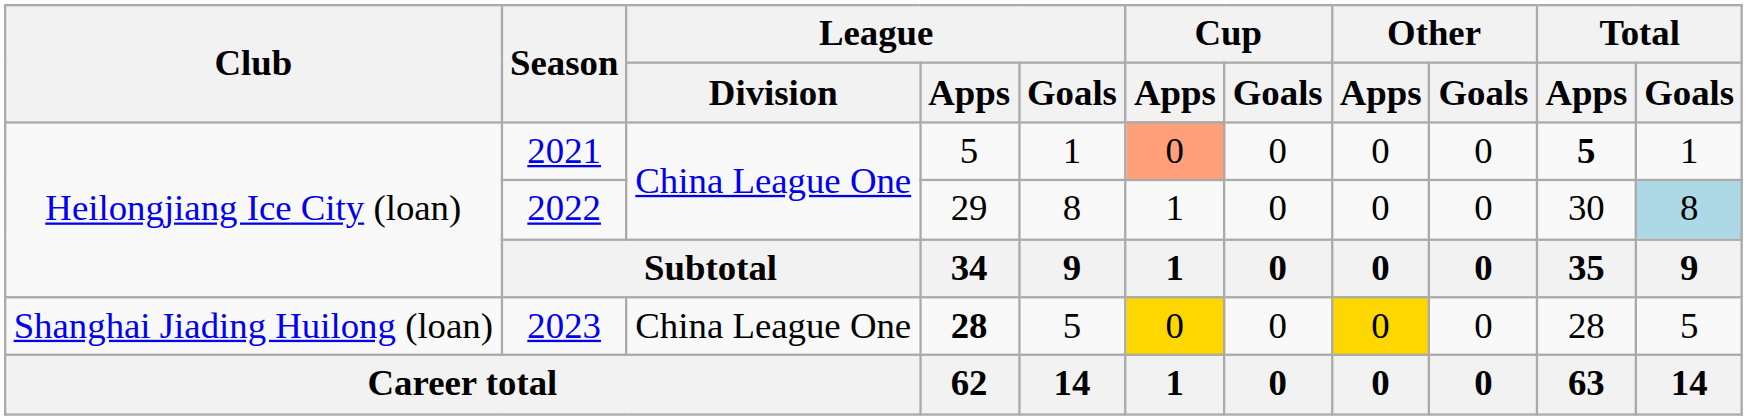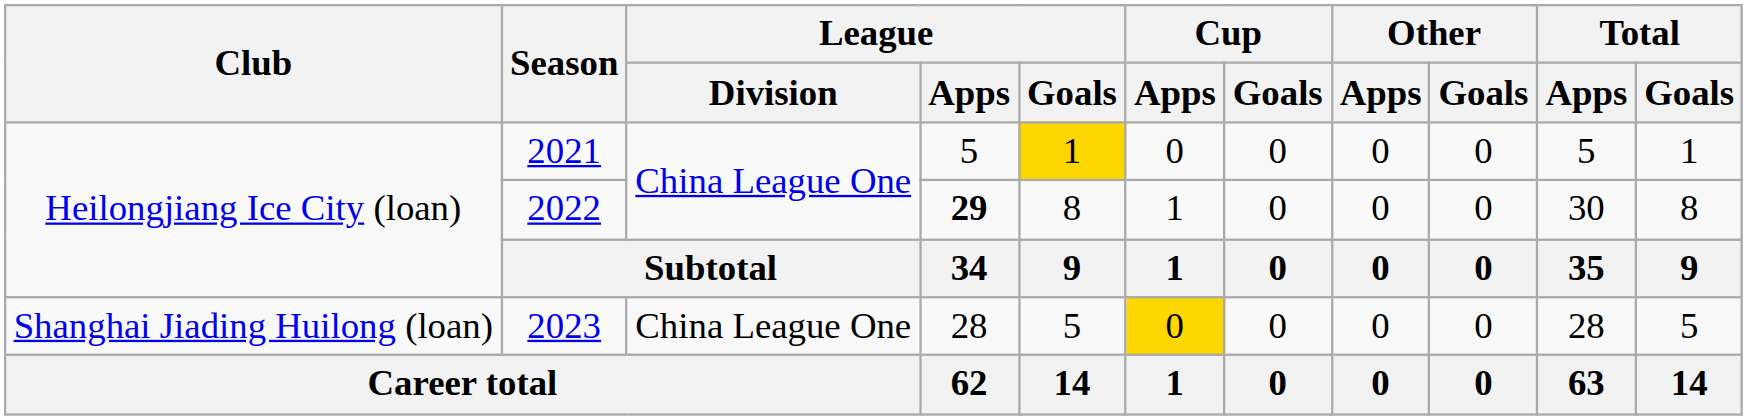(1072, 150) no background -> (1072, 150) gold background
(1175, 150) lightsalmon background -> (1175, 150) no background
(1586, 150) bold -> (1586, 150) normal
(969, 208) normal -> (969, 208) bold
(1689, 208) lightblue background -> (1689, 208) no background
(969, 325) bold -> (969, 325) normal
(1381, 325) gold background -> (1381, 325) no background
